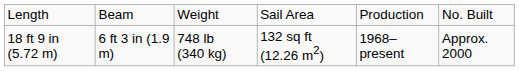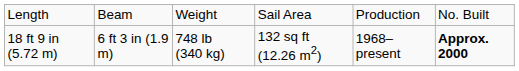(465, 45) normal -> (463, 45) bold
